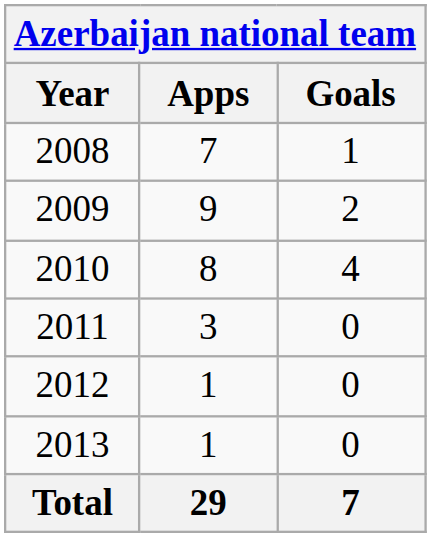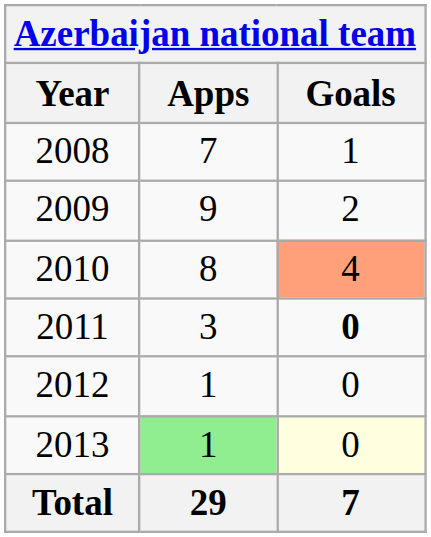(351, 268) no background -> (351, 268) lightsalmon background
(351, 326) normal -> (351, 326) bold
(208, 444) no background -> (208, 444) lightgreen background
(351, 444) no background -> (351, 444) lightyellow background
